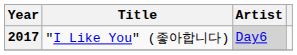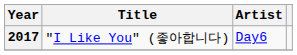(251, 38) lightgrey background -> (251, 38) no background
